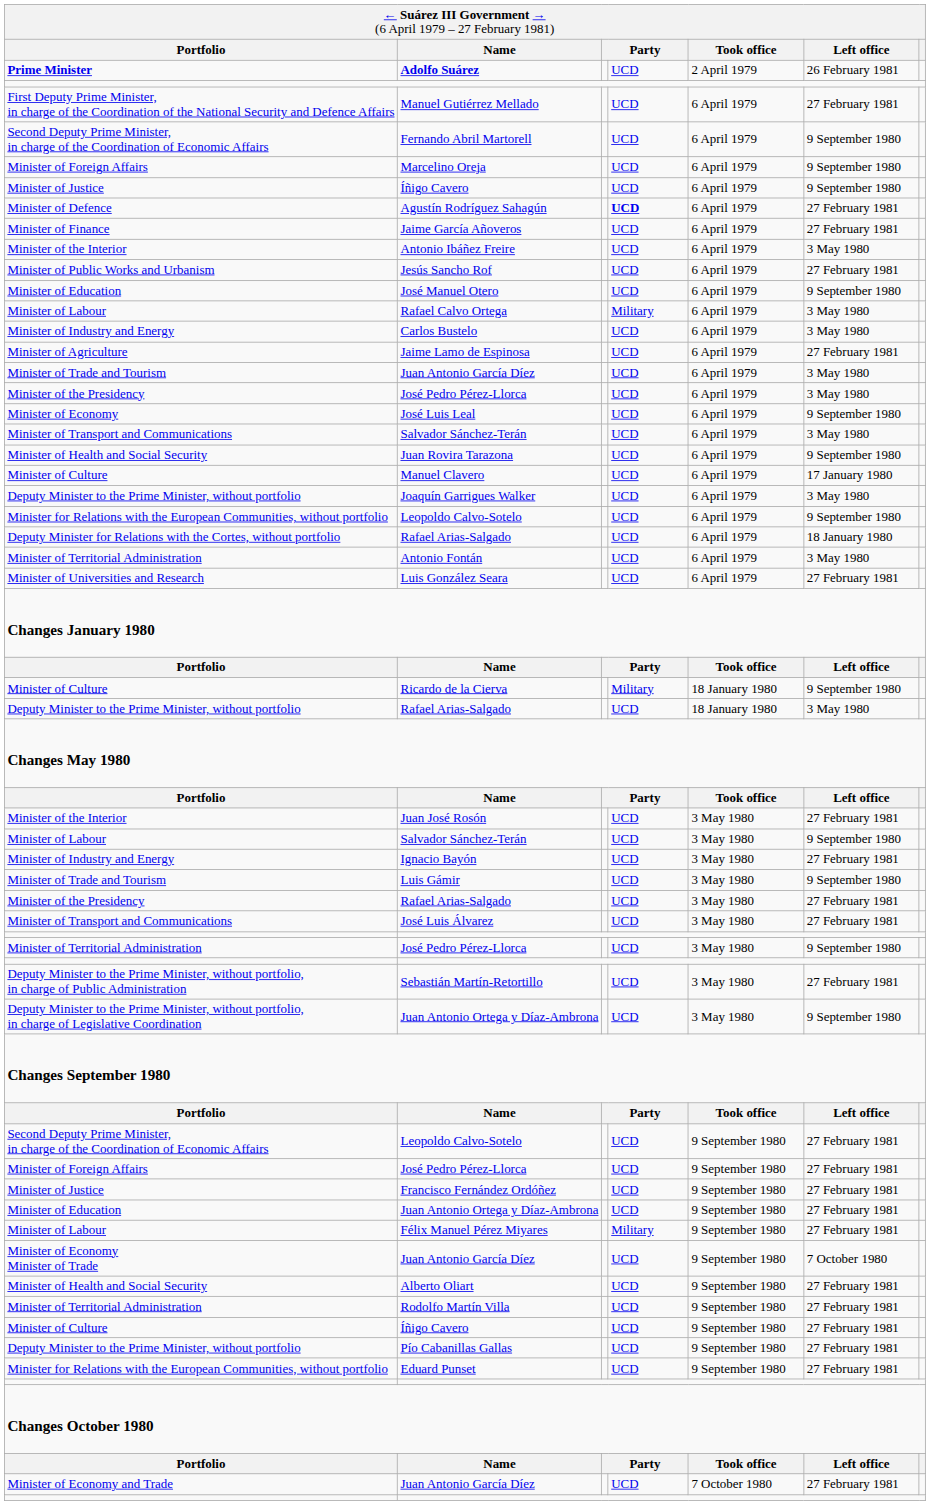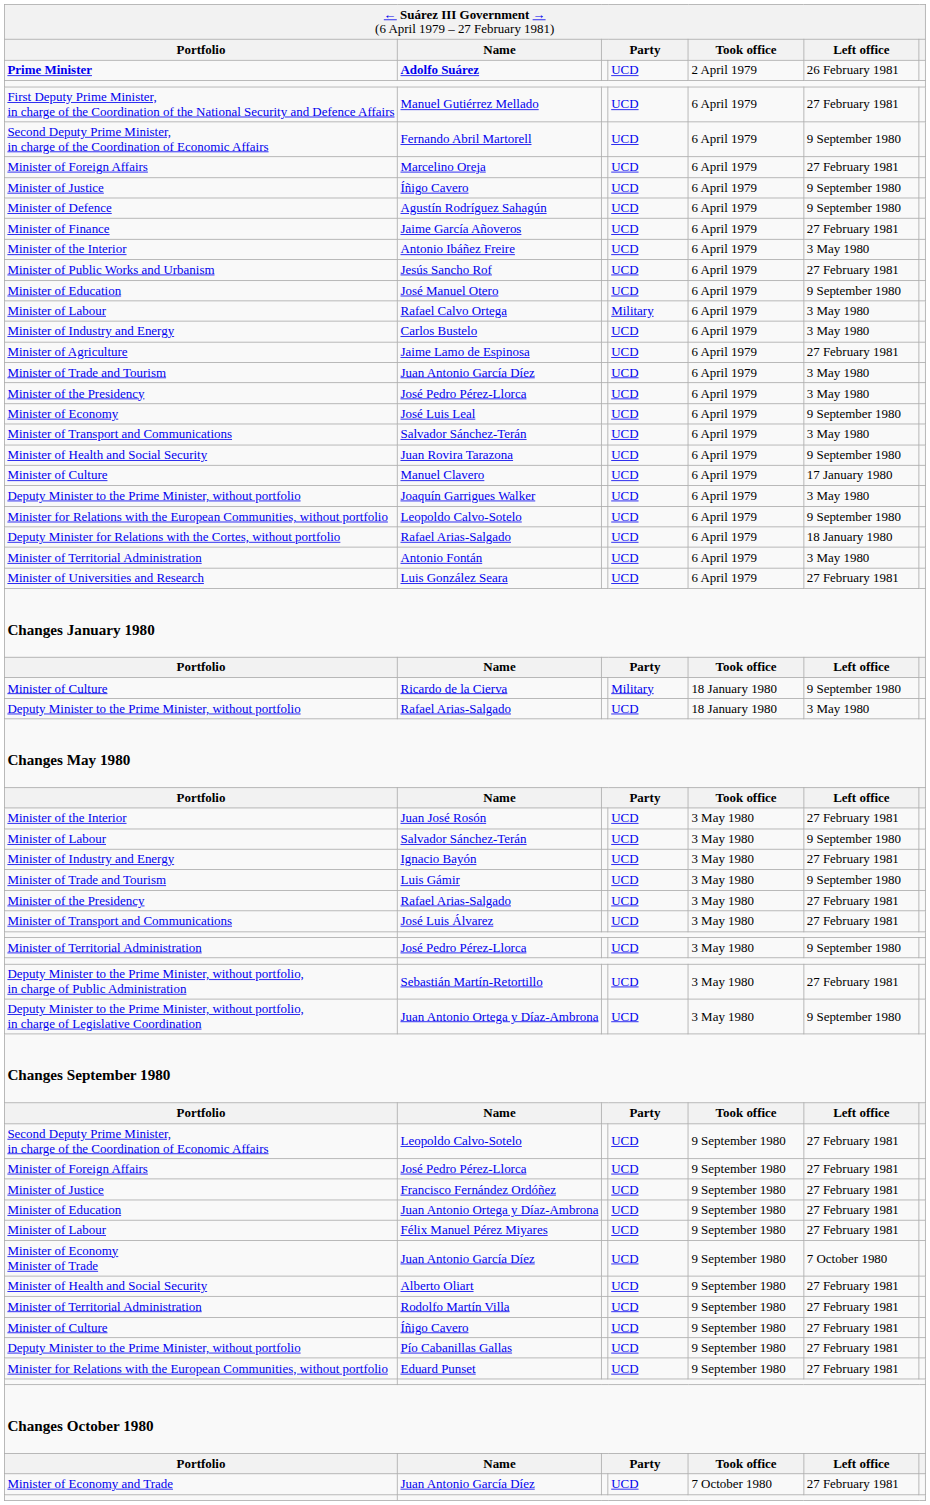(854, 167) 9 September 1980 -> (853, 167) 27 February 1981
(625, 208) bold -> (625, 208) normal
(853, 208) 27 February 1981 -> (854, 208) 9 September 1980
(632, 1230) Military -> (625, 1230) UCD
